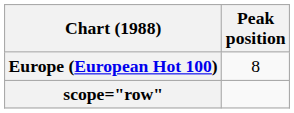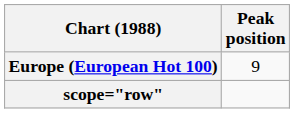(256, 66) 8 -> (256, 66) 9
